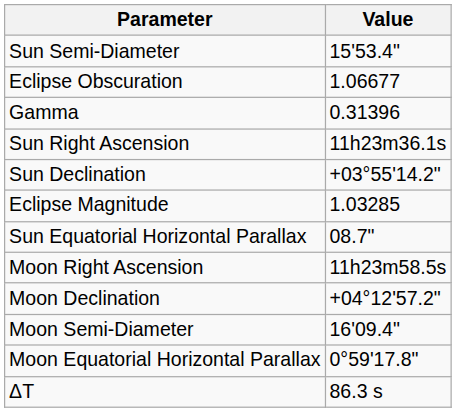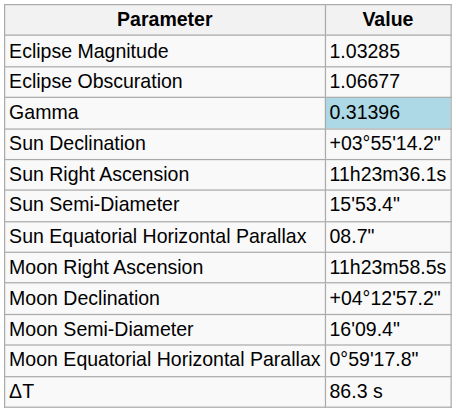rows swapped: (89, 205) <-> (94, 50)
(365, 112) no background -> (365, 112) lightblue background
rows swapped: (99, 143) <-> (77, 174)
